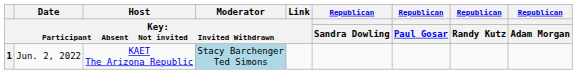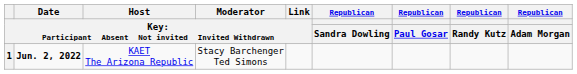(49, 56) normal -> (49, 56) bold
(241, 56) lightblue background -> (241, 56) no background
